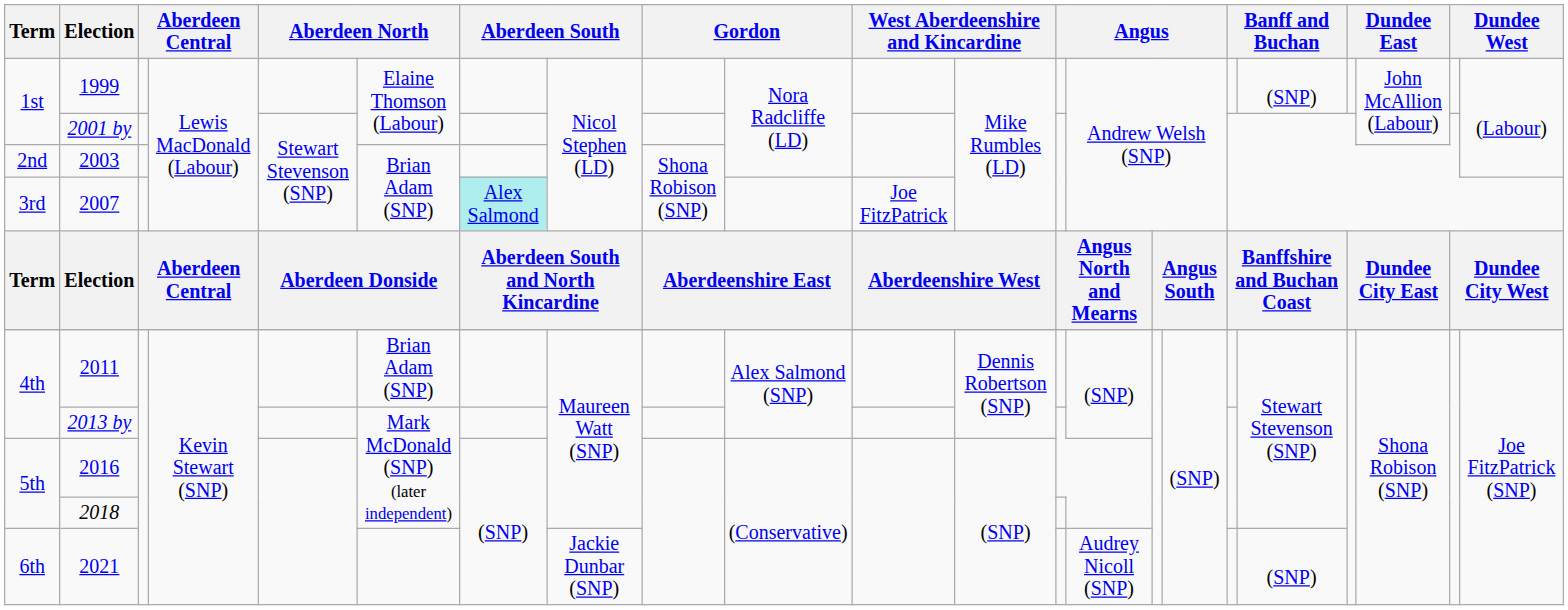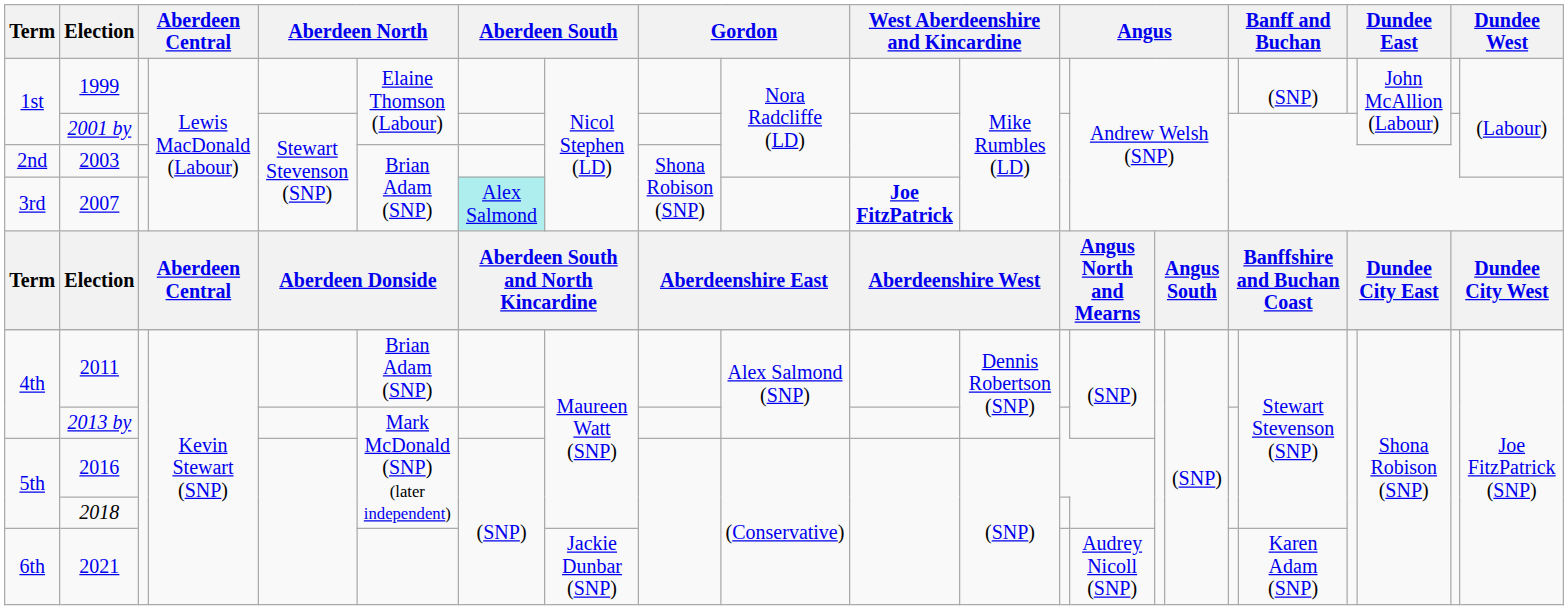(904, 203) normal -> (905, 203) bold
(1292, 577) (SNP) -> (1293, 566) Karen Adam (SNP)
